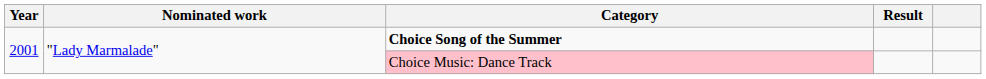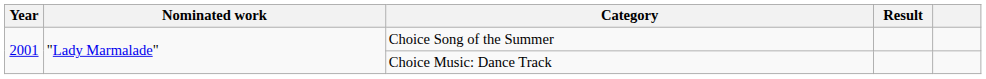(475, 39) bold -> (471, 39) normal
(470, 62) pink background -> (470, 62) no background
